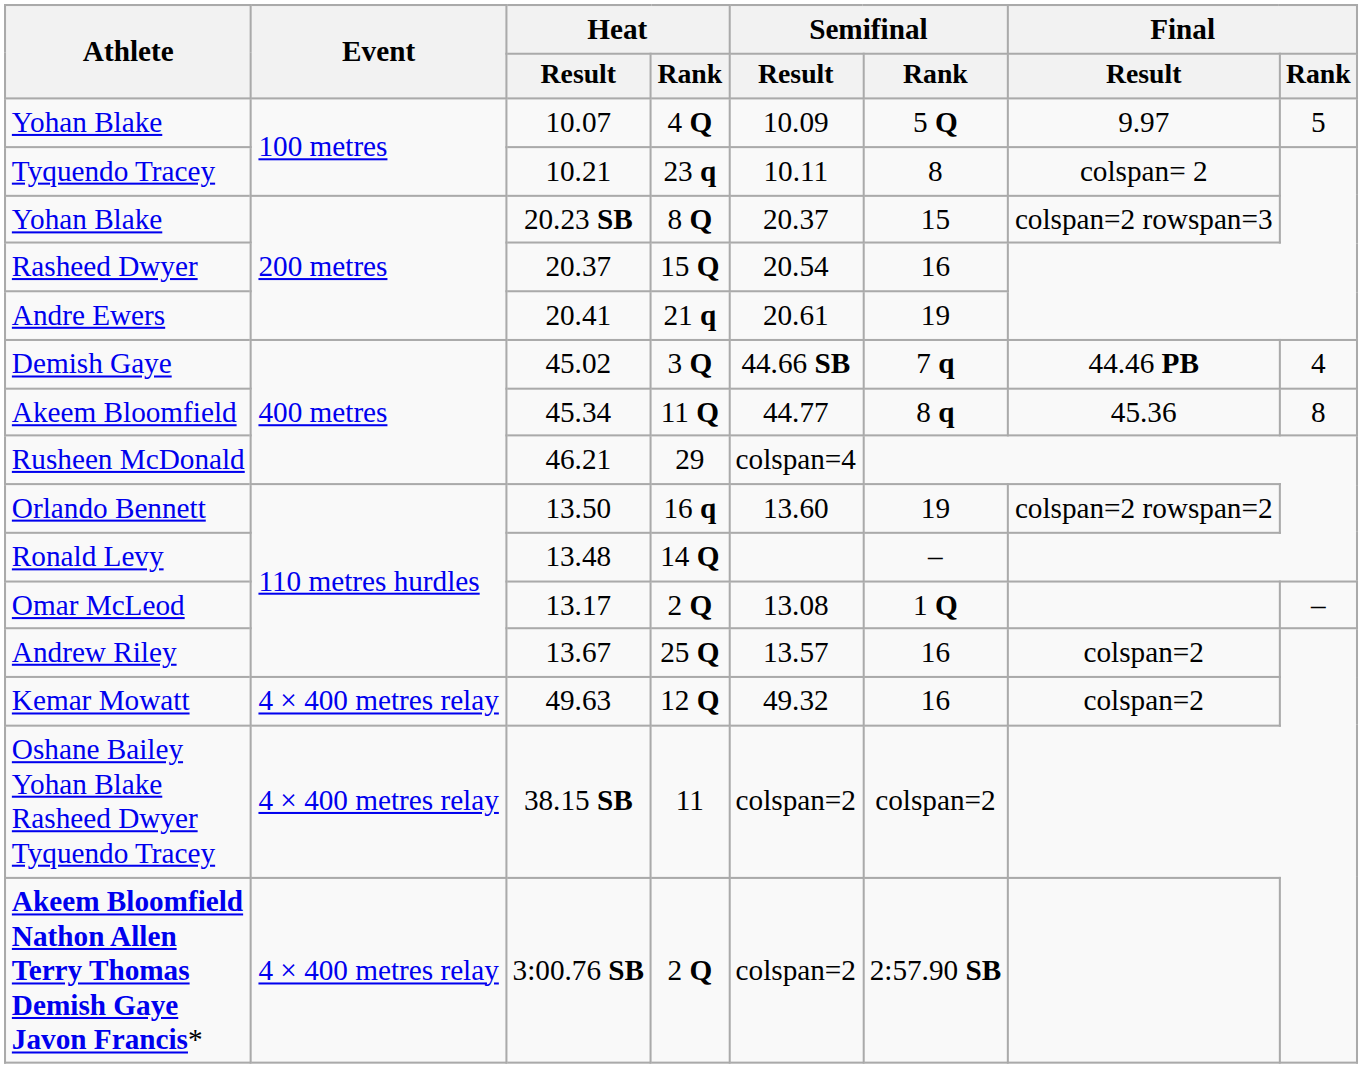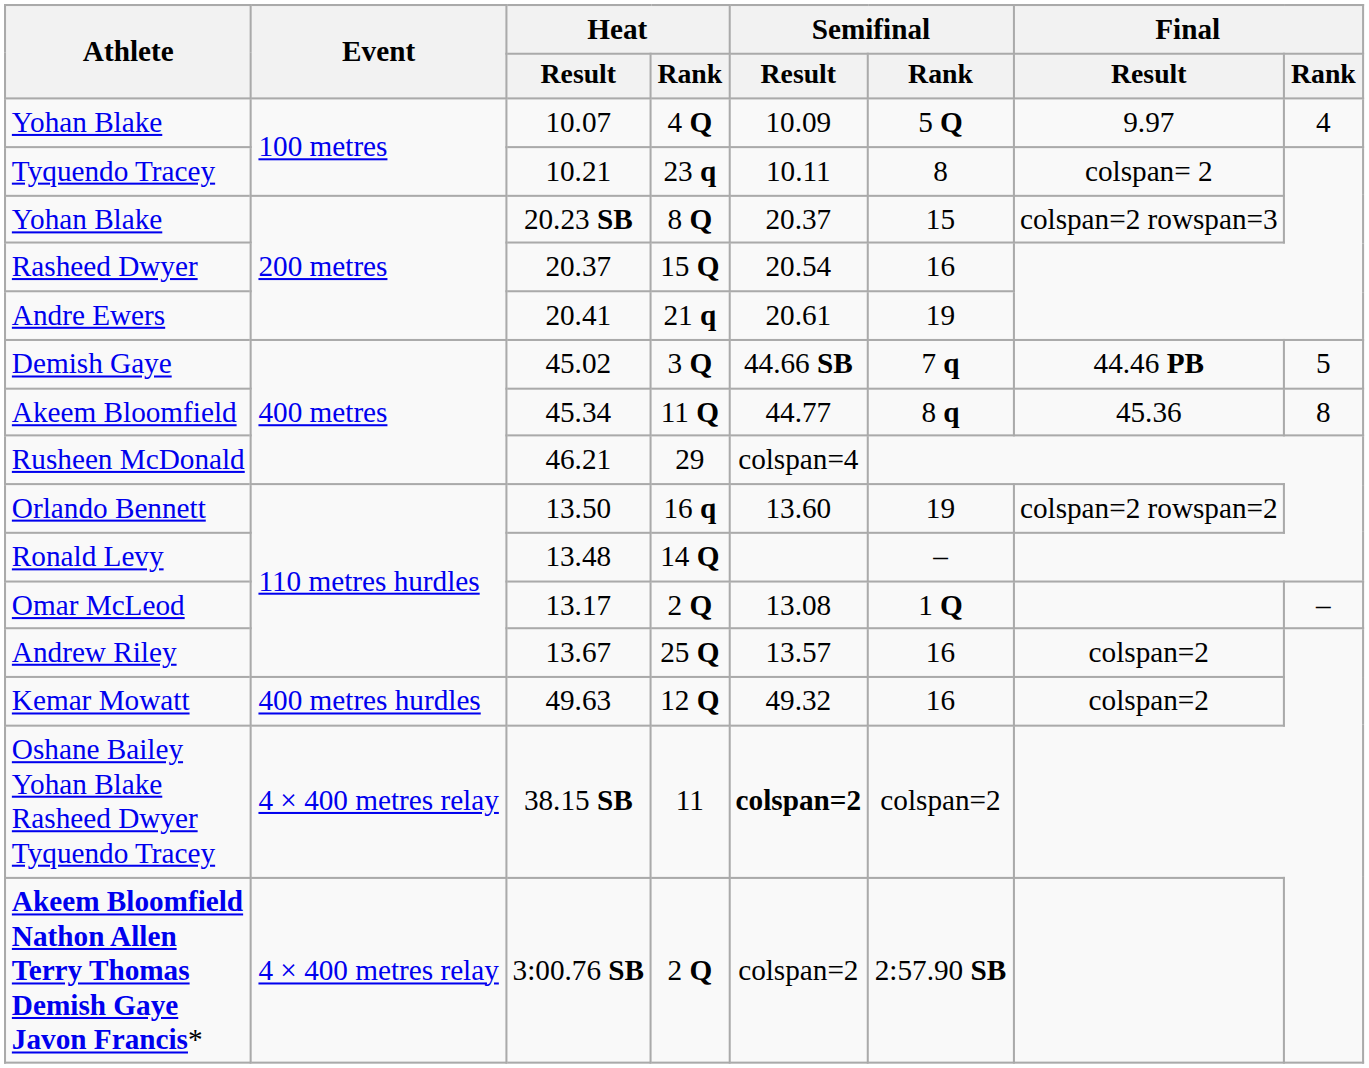(1318, 122) 5 -> (1323, 122) 4
(1318, 363) 4 -> (1323, 363) 5
(379, 701) 4 × 400 metres relay -> (370, 701) 400 metres hurdles
(796, 801) normal -> (798, 801) bold
